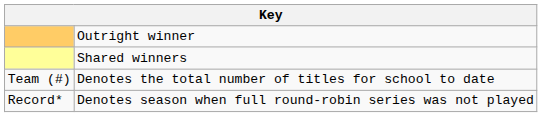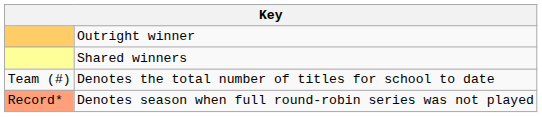(35, 101) no background -> (35, 101) lightsalmon background
